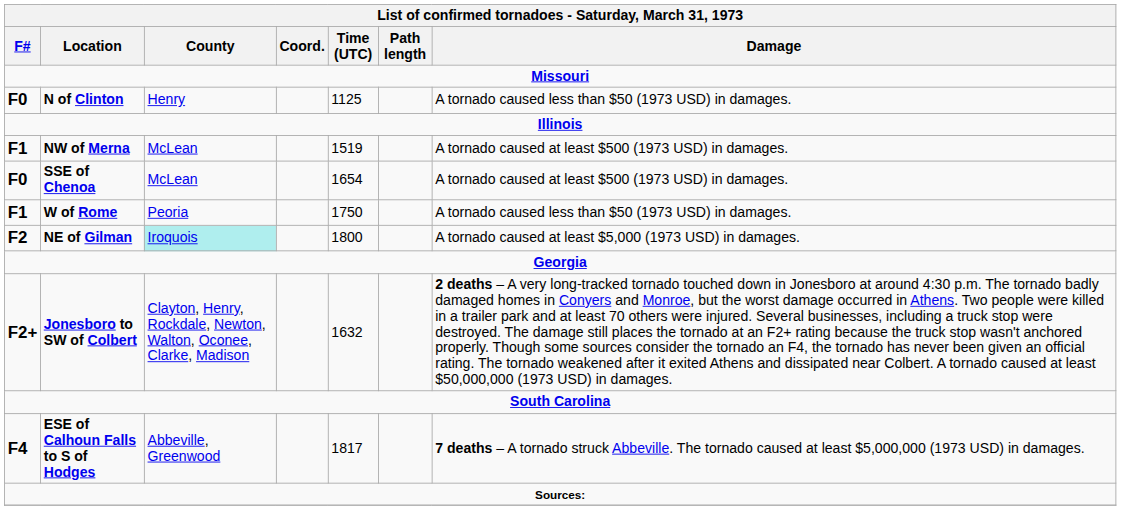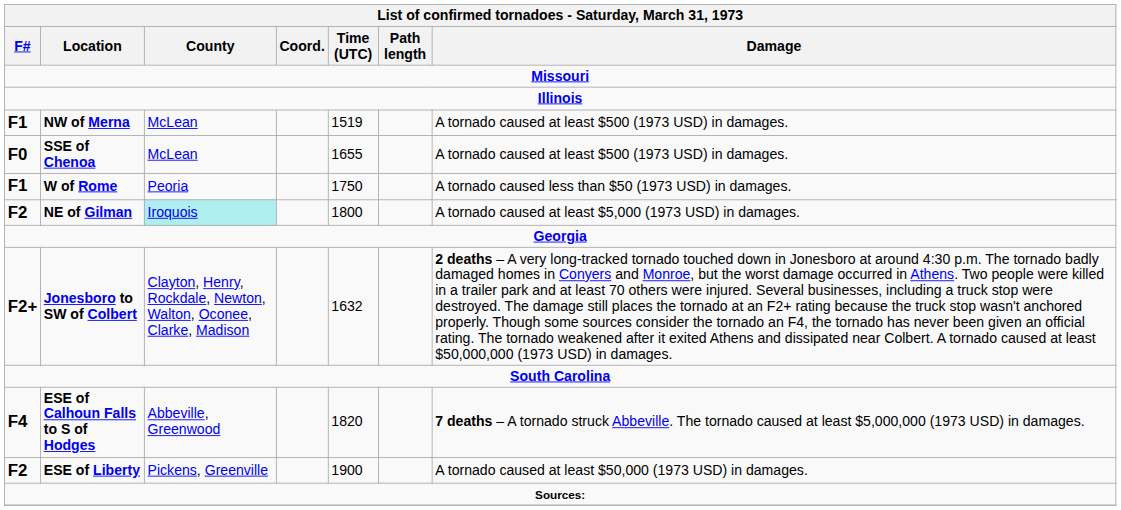- row: (84, 100)
(347, 180) 1654 -> (347, 154) 1655
(347, 448) 1817 -> (347, 422) 1820
+ row: (92, 470)
